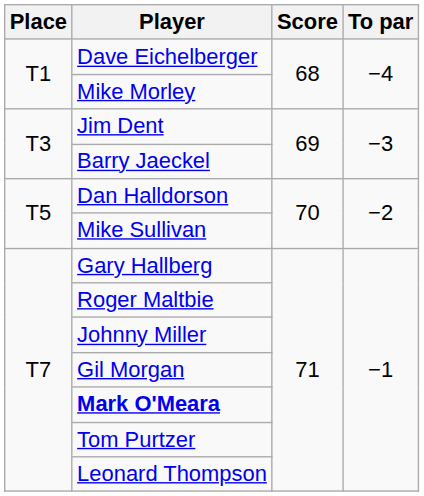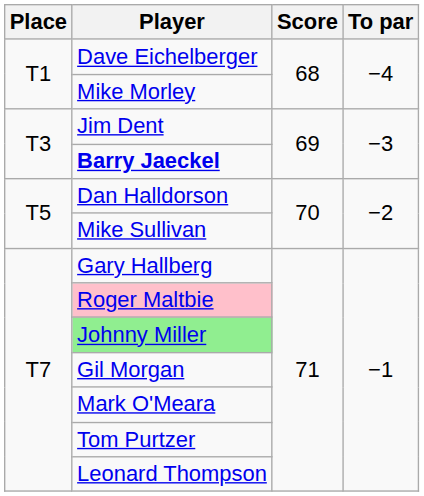(144, 160) normal -> (148, 160) bold
(145, 299) no background -> (145, 299) pink background
(142, 334) no background -> (142, 334) lightgreen background
(149, 404) bold -> (146, 404) normal
